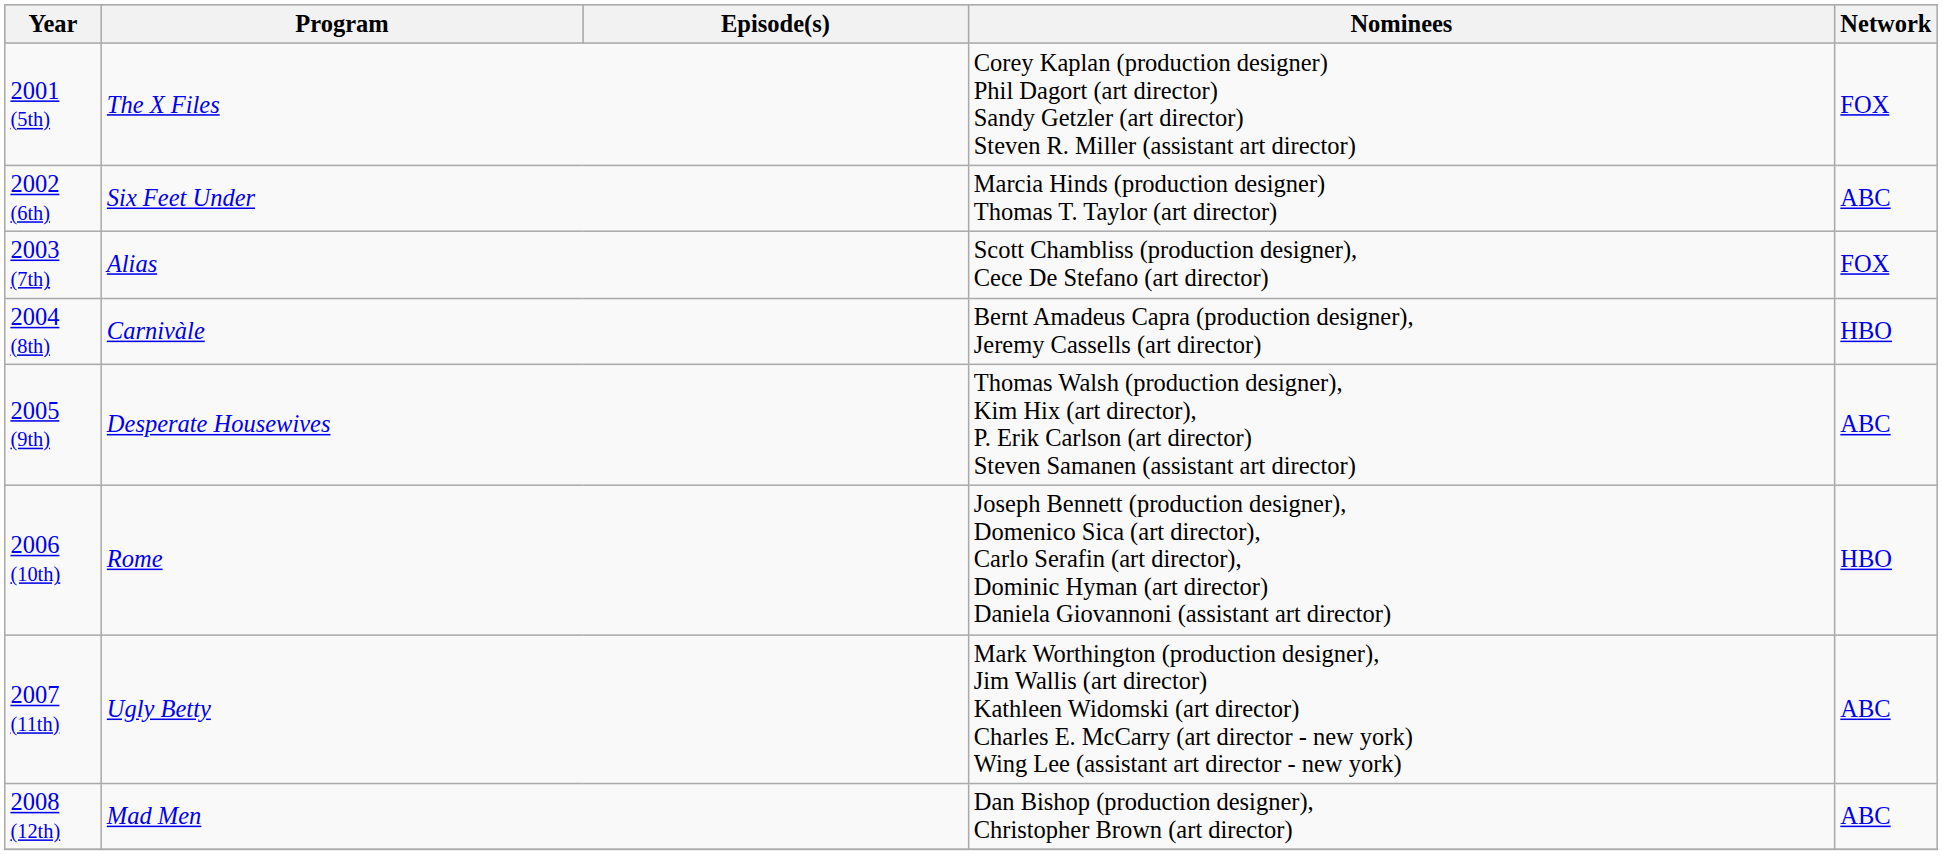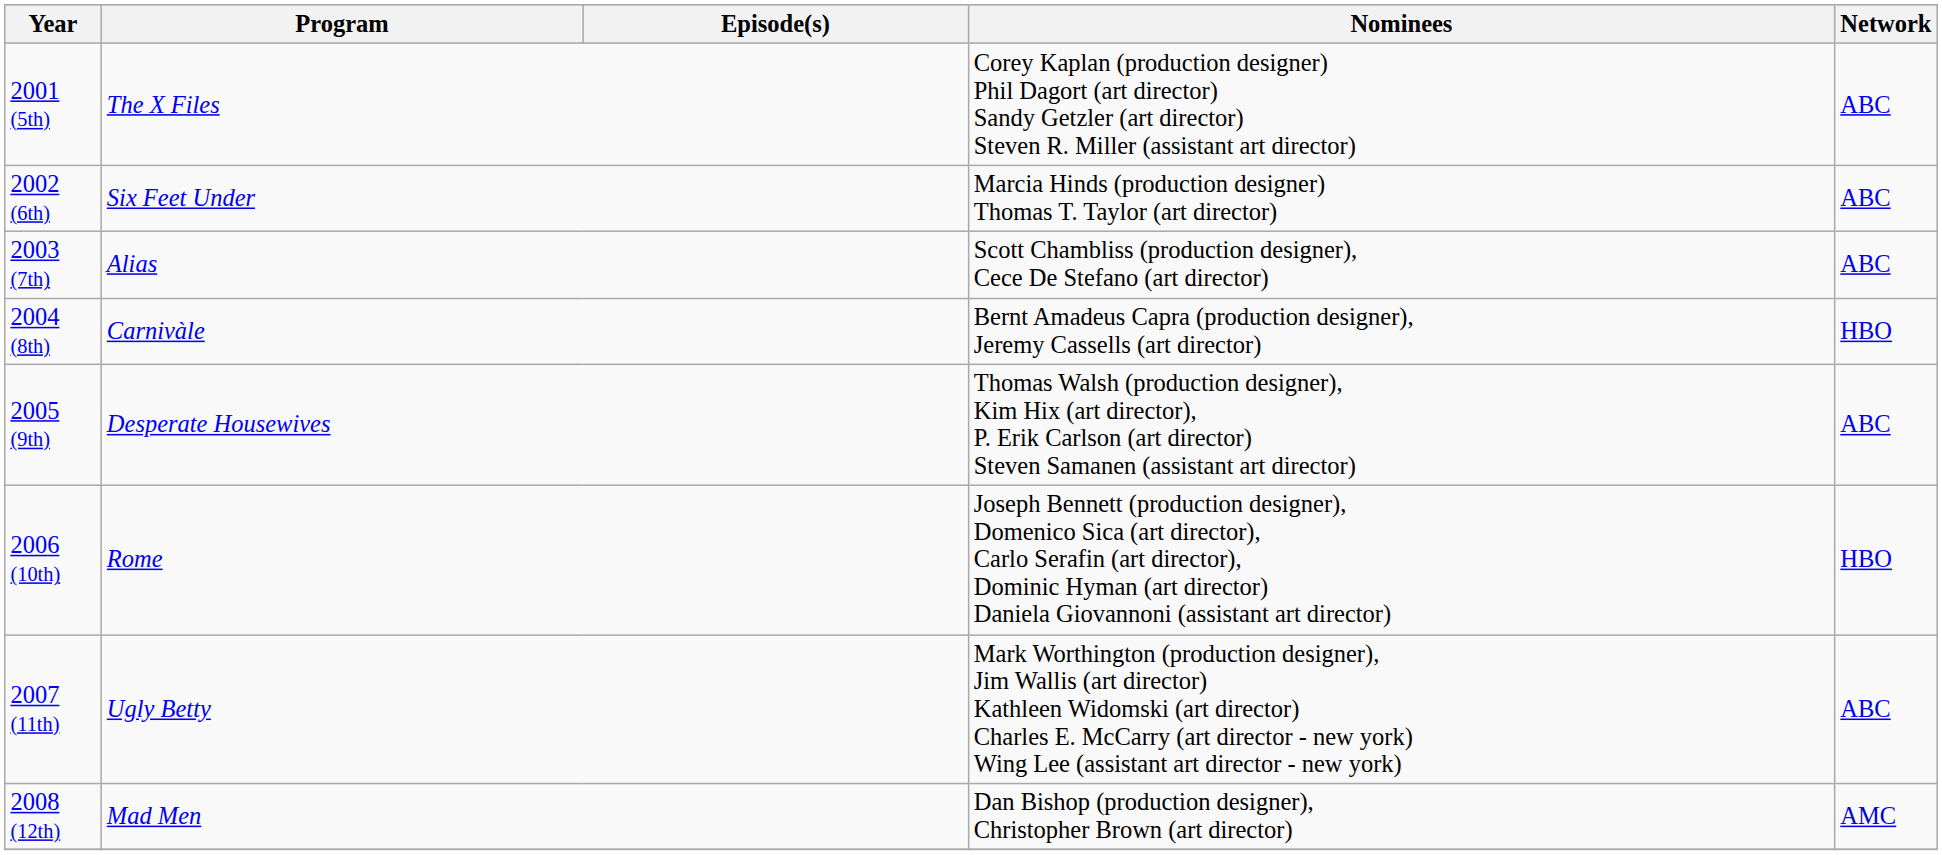(1865, 104) FOX -> (1866, 104) ABC
(1865, 264) FOX -> (1866, 264) ABC
(1866, 816) ABC -> (1868, 816) AMC
